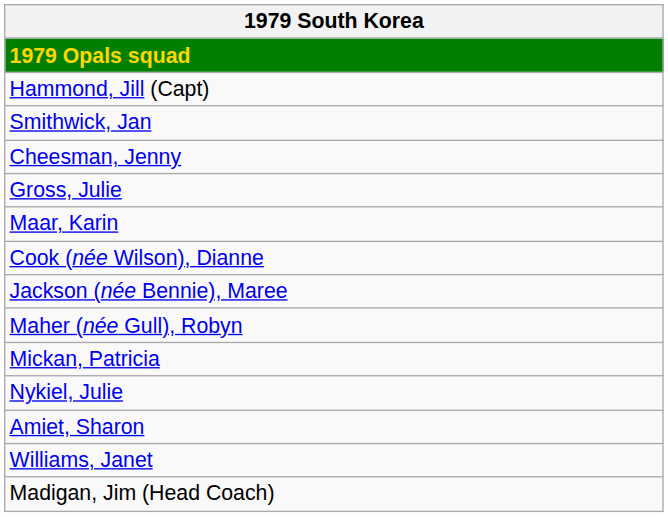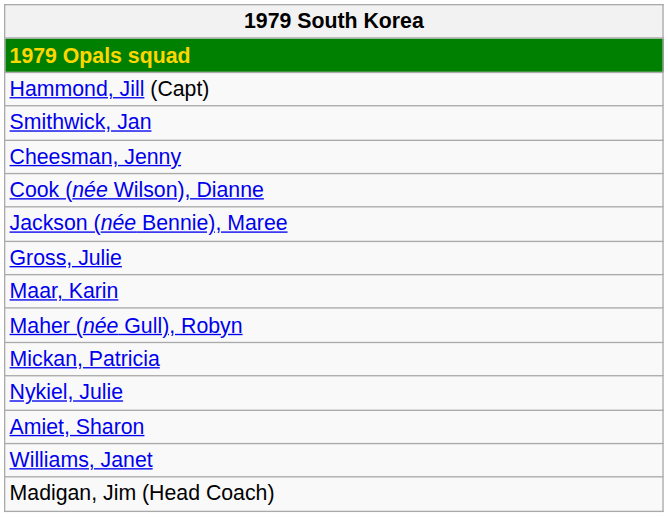(66, 190) Gross, Julie -> (137, 190) Cook (née Wilson), Dianne
(64, 223) Maar, Karin -> (149, 223) Jackson (née Bennie), Maree
(137, 257) Cook (née Wilson), Dianne -> (66, 257) Gross, Julie
(149, 291) Jackson (née Bennie), Maree -> (64, 291) Maar, Karin
